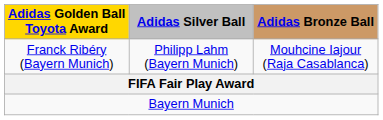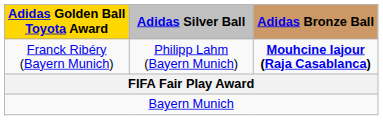(316, 56) normal -> (316, 56) bold
